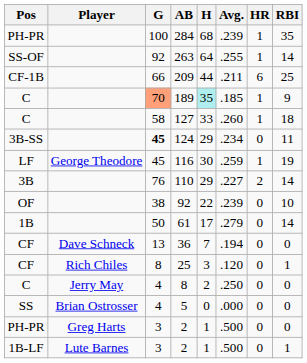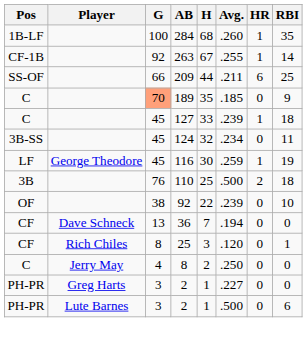(26, 35) PH-PR -> (26, 35) 1B-LF
(231, 35) .239 -> (231, 35) .260
(26, 56) SS-OF -> (26, 56) CF-1B
(206, 56) 64 -> (206, 56) 67
(26, 77) CF-1B -> (26, 77) SS-OF
(206, 98) paleturquoise background -> (206, 98) no background
(260, 98) 1 -> (260, 98) 0
(158, 118) 58 -> (158, 118) 45
(231, 118) .260 -> (231, 118) .239
(158, 139) bold -> (158, 139) normal
(206, 139) 29 -> (206, 139) 32
(206, 181) 29 -> (206, 181) 25
(231, 181) .227 -> (231, 181) .500
(287, 181) 14 -> (287, 181) 18
- row: (97, 223)
- row: (97, 306)
(231, 327) .500 -> (231, 285) .227
(26, 347) 1B-LF -> (26, 306) PH-PR
(287, 347) 1 -> (287, 306) 6
